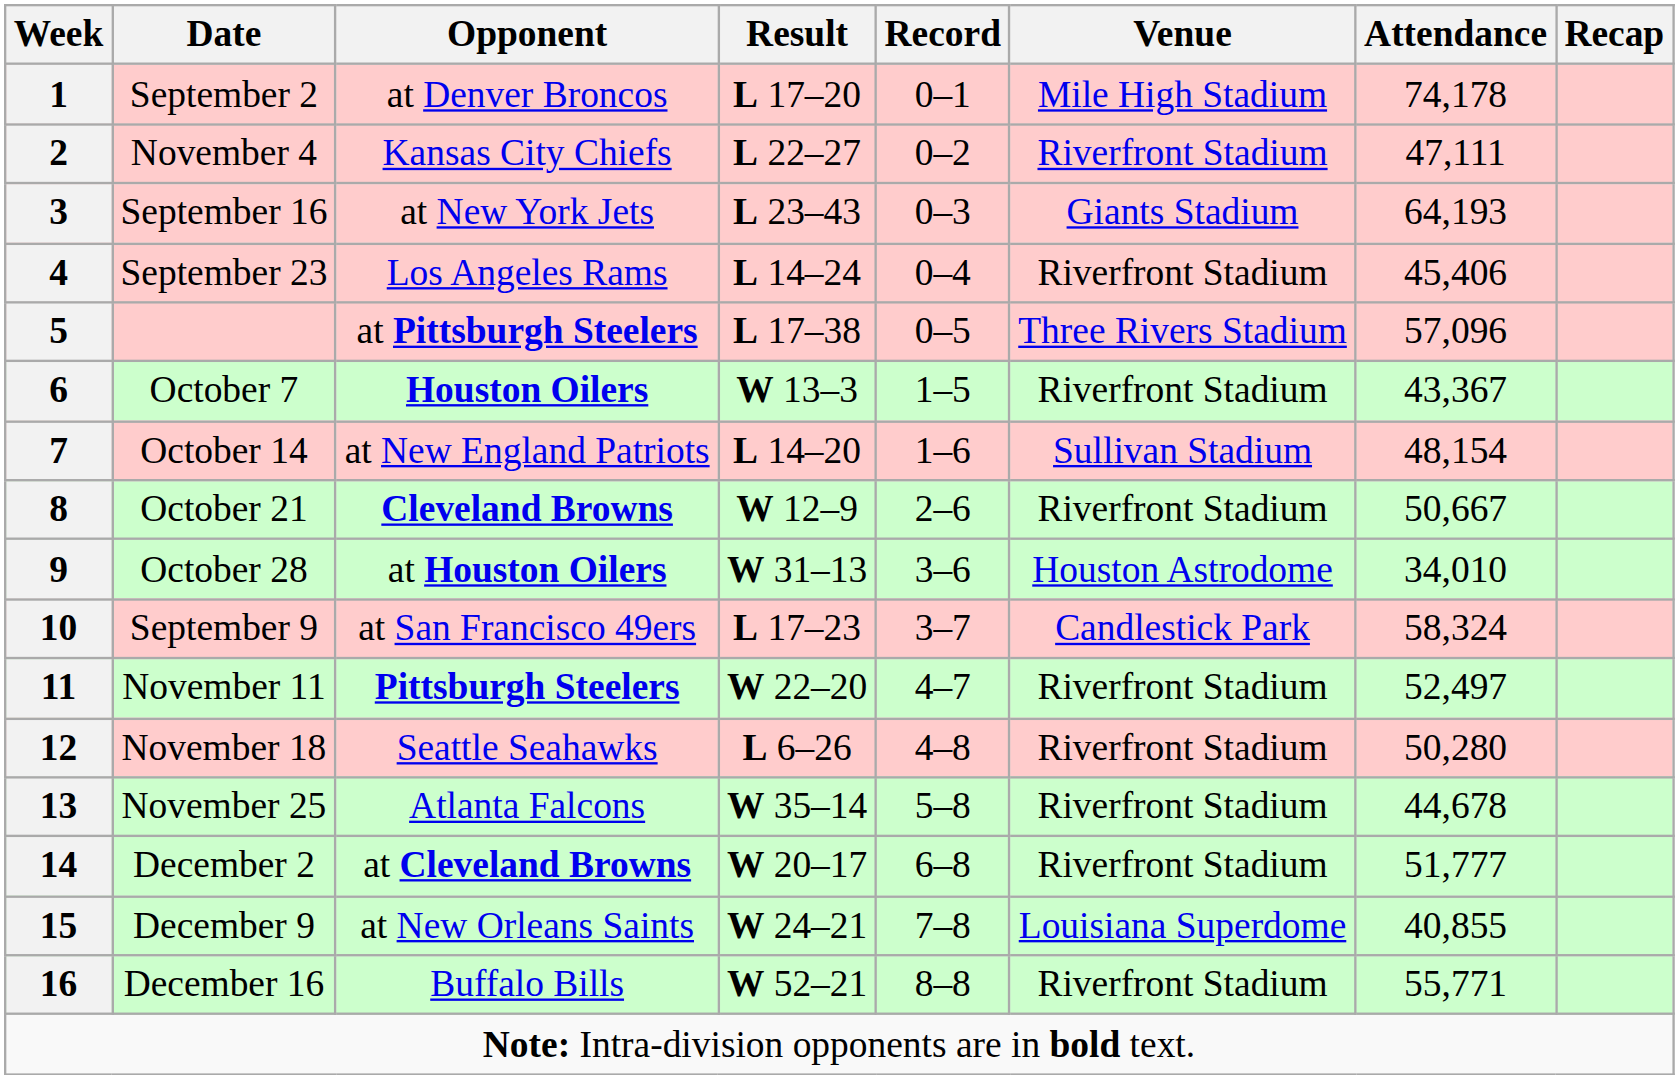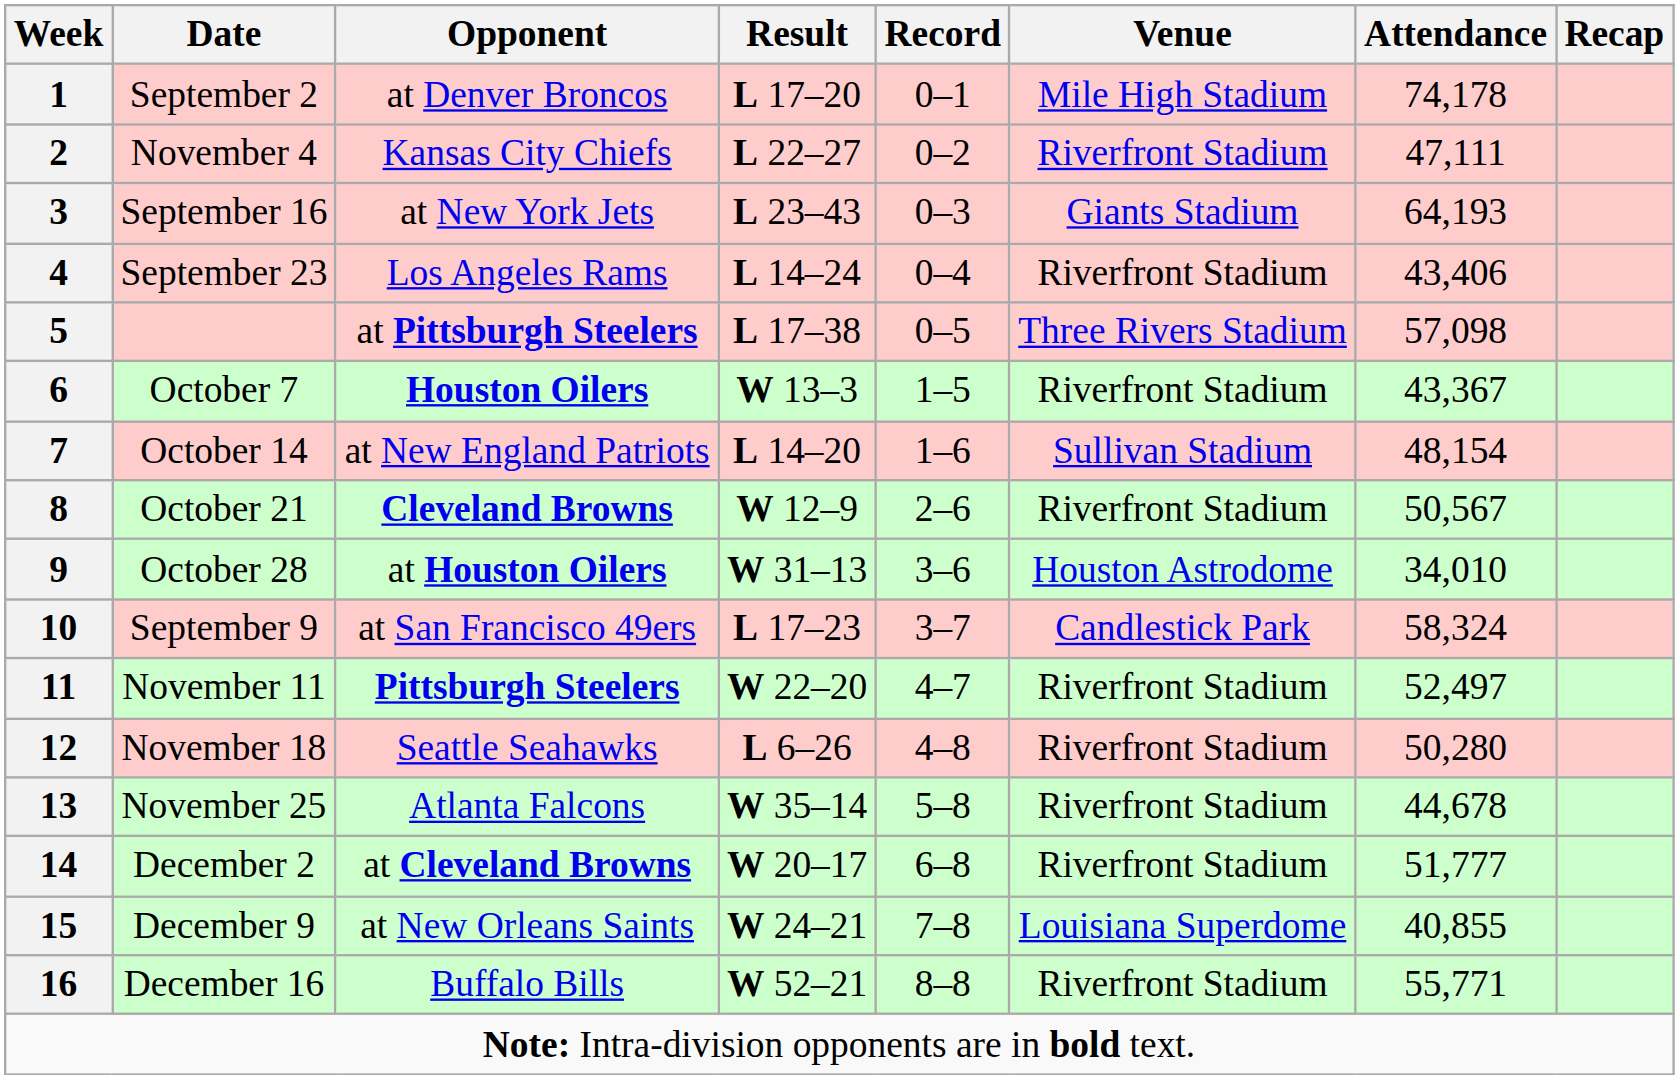(1456, 271) 45,406 -> (1456, 271) 43,406
(1456, 331) 57,096 -> (1456, 331) 57,098
(1456, 509) 50,667 -> (1456, 509) 50,567
